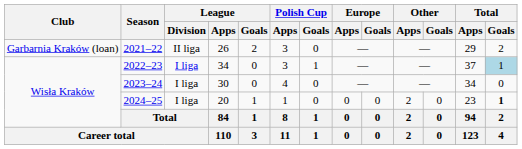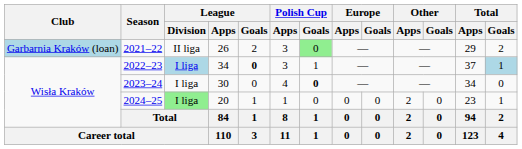(63, 48) no background -> (63, 48) lightblue background
(316, 48) no background -> (316, 48) lightgreen background
(187, 65) no background -> (187, 65) lightblue background
(254, 65) normal -> (254, 65) bold
(316, 83) normal -> (316, 83) bold
(187, 100) no background -> (187, 100) lightgreen background
(501, 100) bold -> (501, 100) normal
